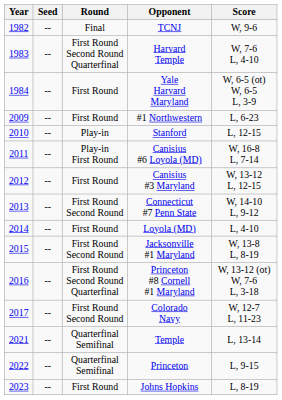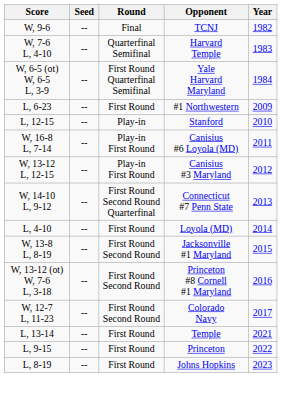columns swapped: (19, 12) <-> (244, 12)
(95, 54) First Round Second Round Quarterfinal -> (131, 48) Quarterfinal Semifinal
(95, 91) First Round -> (131, 80) First Round Quarterfinal Semifinal
(95, 180) First Round -> (131, 170) Play-in First Round
(95, 207) First Round Second Round -> (131, 201) First Round Second Round Quarterfinal
(95, 281) First Round Second Round Quarterfinal -> (131, 281) First Round Second Round
(95, 339) Quarterfinal Semifinal -> (131, 334) First Round
(95, 366) Quarterfinal Semifinal -> (131, 349) First Round
